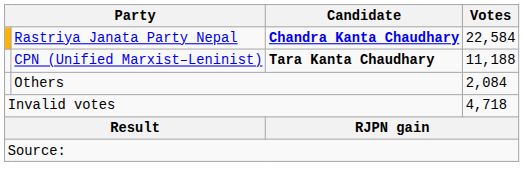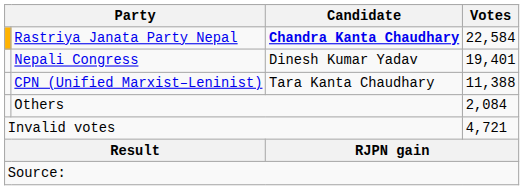+ row: (76, 61)
(352, 61) bold -> (352, 83) normal
(491, 61) 11,188 -> (491, 83) 11,388
(486, 106) 4,718 -> (486, 128) 4,721
